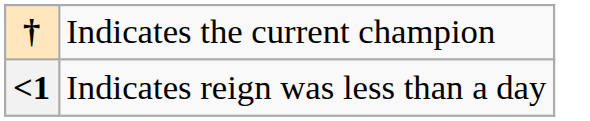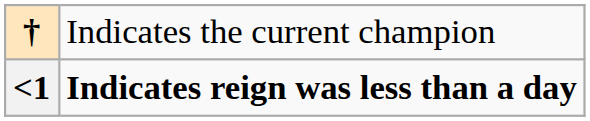(306, 87) normal -> (322, 87) bold
